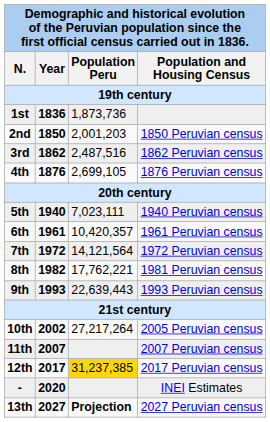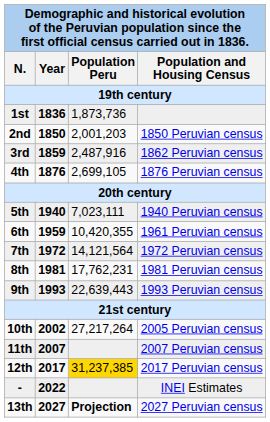(52, 153) 1862 -> (52, 153) 1859
(99, 153) 2,487,516 -> (99, 153) 2,487,916
(52, 231) 1961 -> (52, 231) 1959
(102, 231) 10,420,357 -> (102, 231) 10,420,355
(52, 270) 1982 -> (52, 270) 1981
(102, 270) 17,762,221 -> (102, 270) 17,762,231
(52, 388) 2020 -> (52, 388) 2022
